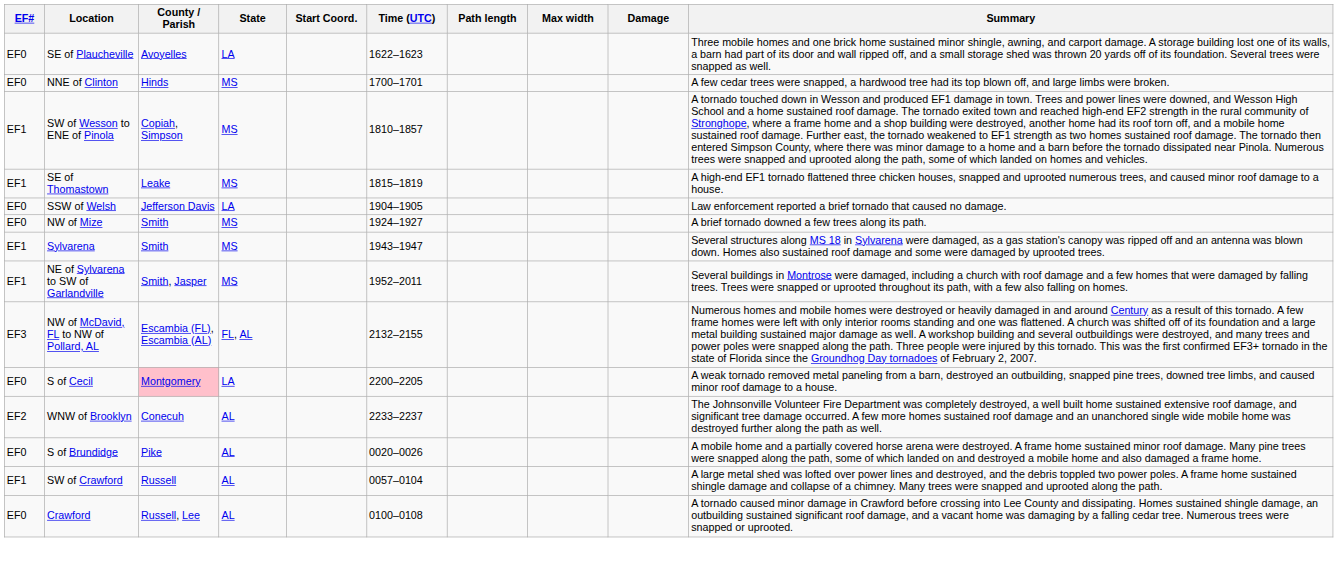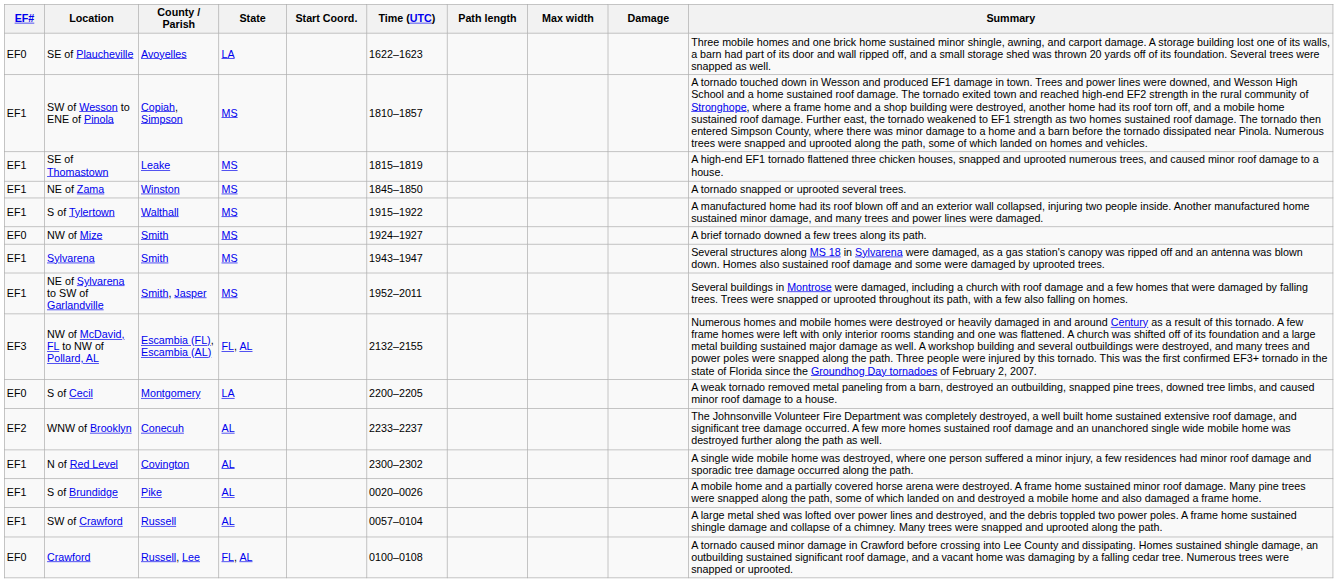- row: (83, 83)
+ row: (76, 189)
- row: (82, 206)
+ row: (81, 212)
(171, 382) pink background -> (171, 394) no background
+ row: (83, 464)
(17, 452) EF0 -> (17, 493) EF1
(228, 516) AL -> (237, 557) FL, AL
